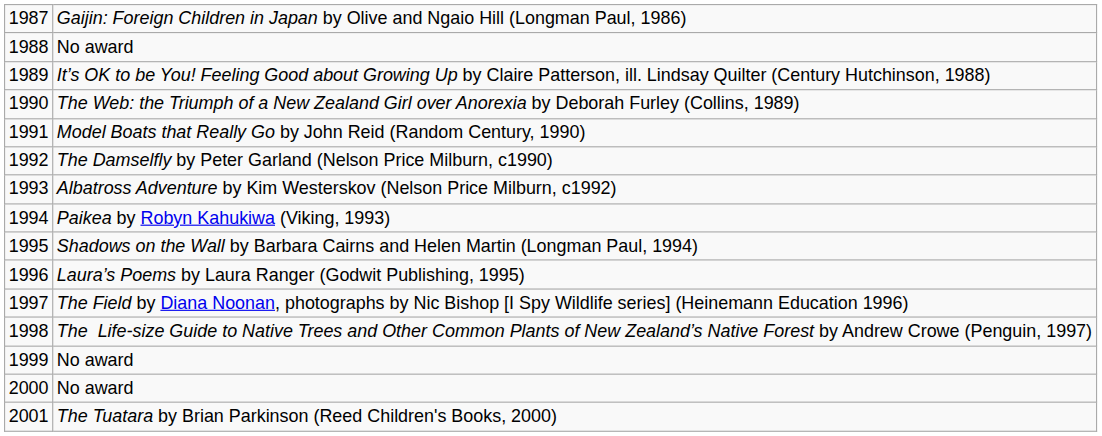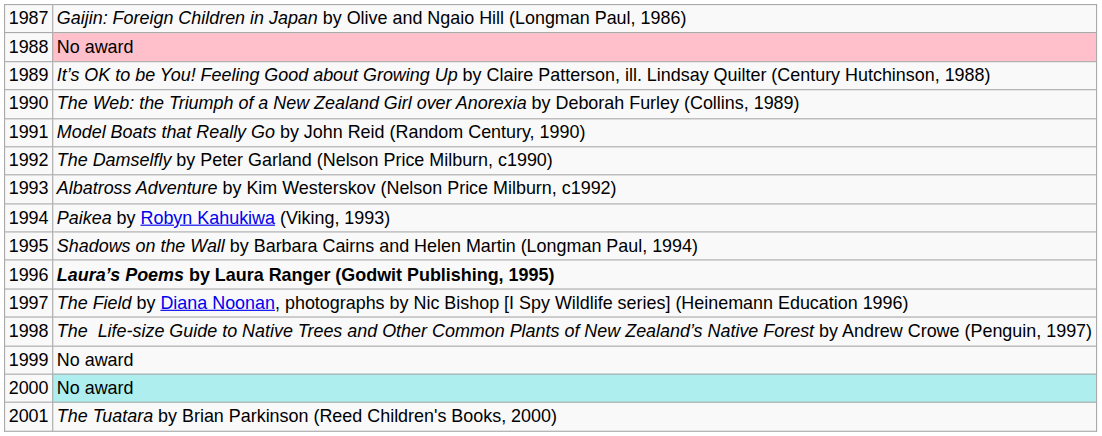(95, 47) no background -> (95, 47) pink background
(291, 274) normal -> (306, 274) bold
(95, 388) no background -> (95, 388) paleturquoise background
